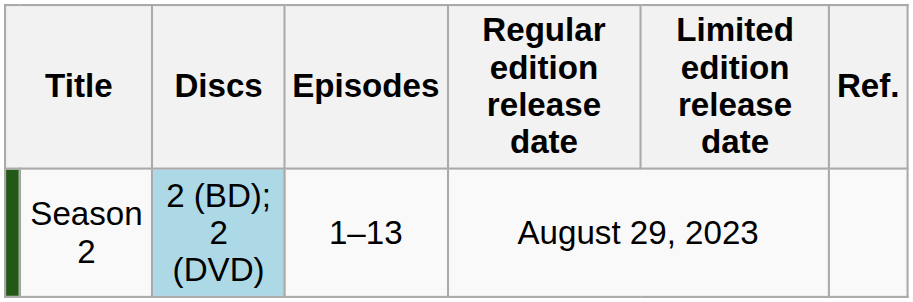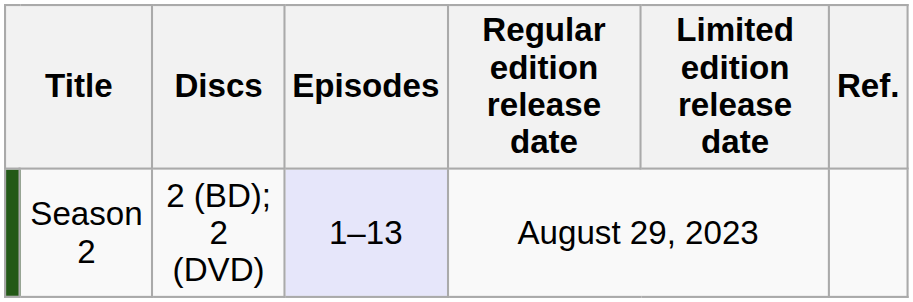(219, 232) lightblue background -> (219, 232) no background
(366, 232) no background -> (366, 232) lavender background
